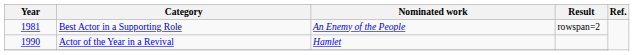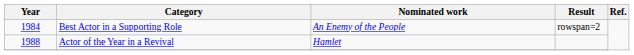(31, 27) 1981 -> (31, 27) 1984
(31, 42) 1990 -> (31, 42) 1988
